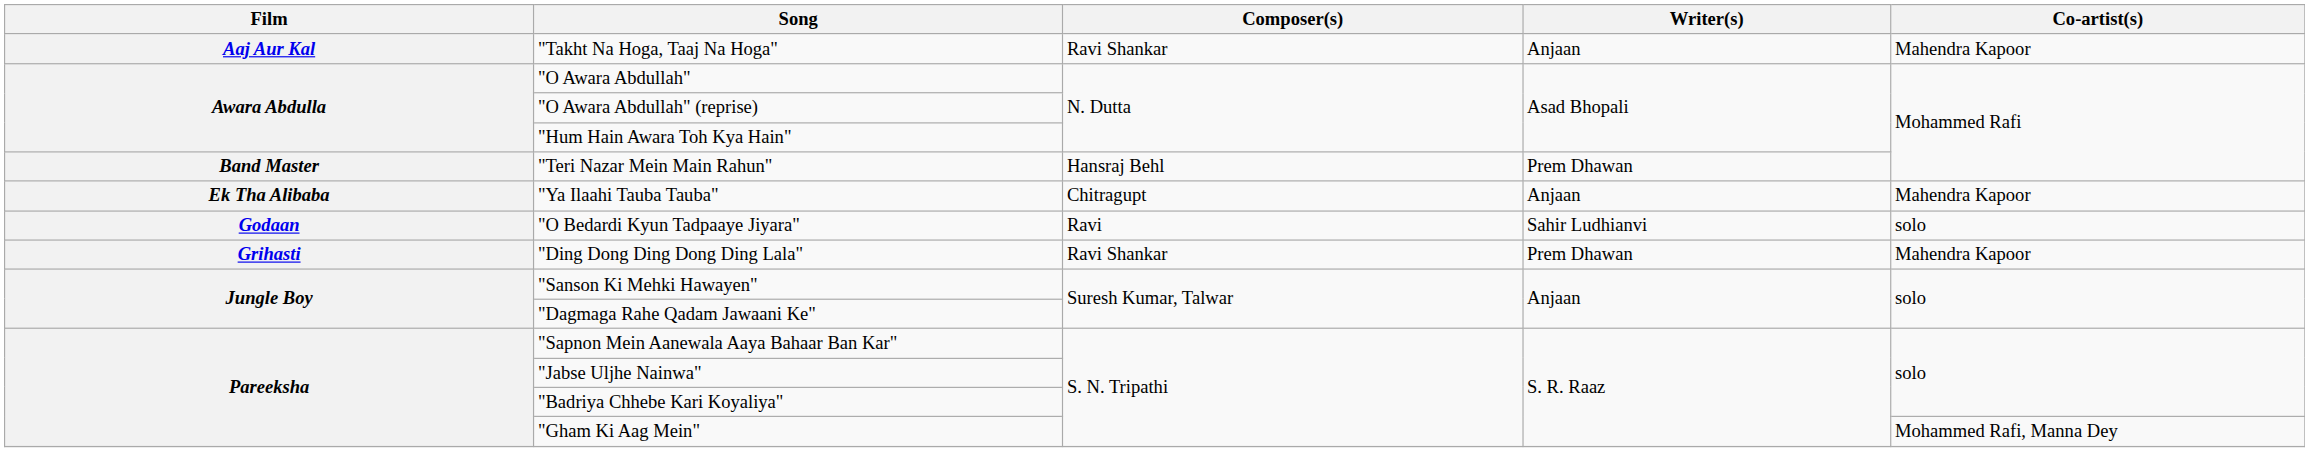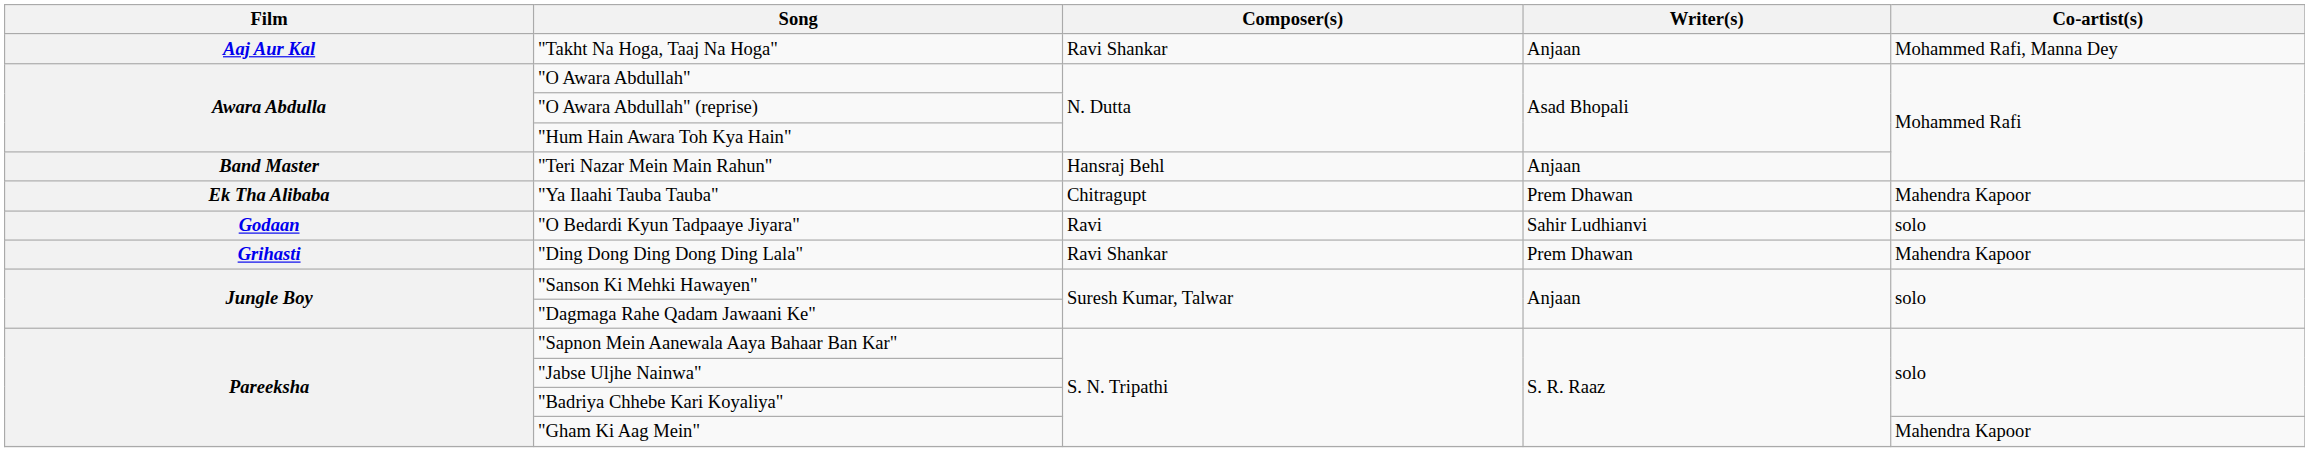(1963, 48) Mahendra Kapoor -> (2006, 48) Mohammed Rafi, Manna Dey
(1580, 166) Prem Dhawan -> (1554, 166) Anjaan
(1554, 195) Anjaan -> (1580, 195) Prem Dhawan
(2006, 431) Mohammed Rafi, Manna Dey -> (1963, 431) Mahendra Kapoor
